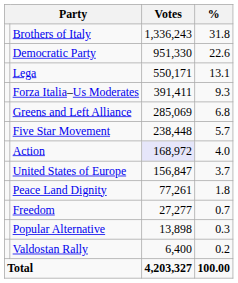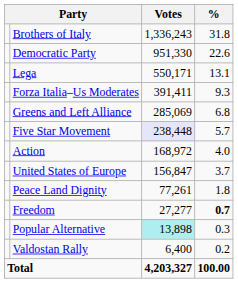(173, 131) no background -> (173, 131) lavender background
(173, 151) lavender background -> (173, 151) no background
(223, 209) normal -> (223, 209) bold
(176, 229) no background -> (176, 229) paleturquoise background
